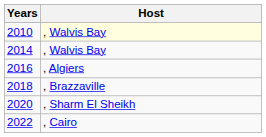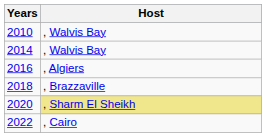(75, 31) lightyellow background -> (75, 31) no background
(89, 104) no background -> (89, 104) khaki background
